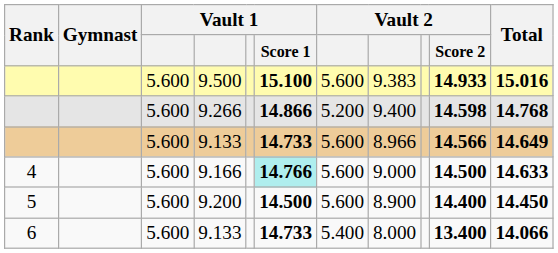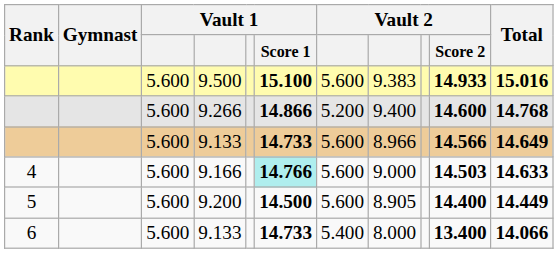(460, 111) 14.598 -> (460, 111) 14.600
(460, 171) 14.500 -> (460, 171) 14.503
(394, 202) 8.900 -> (394, 202) 8.905
(522, 202) 14.450 -> (522, 202) 14.449
